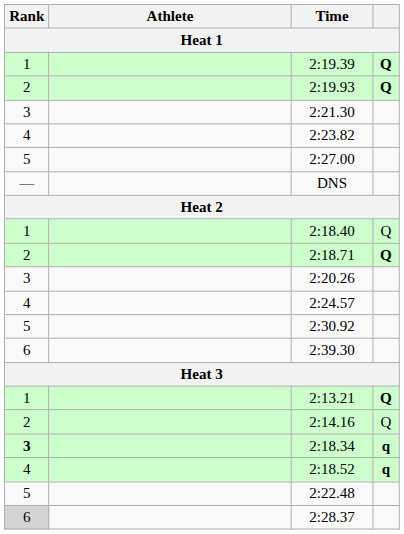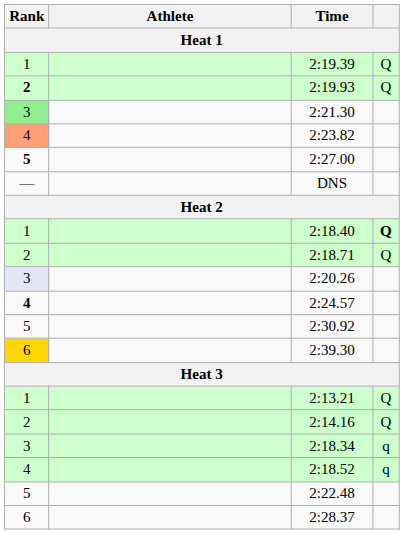(386, 64) bold -> (386, 64) normal
(27, 87) normal -> (27, 87) bold
(386, 87) bold -> (386, 87) normal
(27, 111) no background -> (27, 111) lightgreen background
(27, 135) no background -> (27, 135) lightsalmon background
(27, 159) normal -> (27, 159) bold
(386, 231) normal -> (386, 231) bold
(386, 254) bold -> (386, 254) normal
(27, 278) no background -> (27, 278) lavender background
(27, 302) normal -> (27, 302) bold
(27, 350) no background -> (27, 350) gold background
(386, 398) bold -> (386, 398) normal
(27, 445) bold -> (27, 445) normal
(386, 445) bold -> (386, 445) normal
(386, 469) bold -> (386, 469) normal
(27, 517) lightgrey background -> (27, 517) no background
